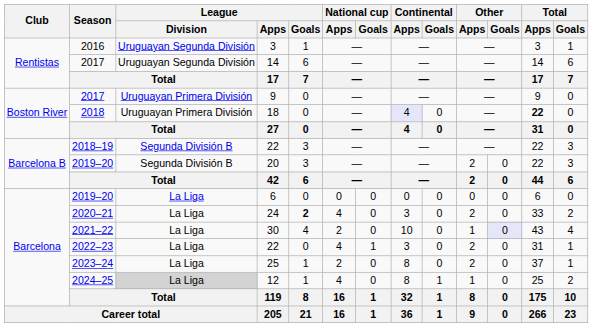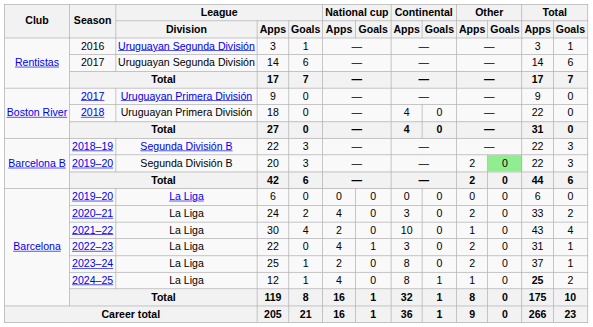(407, 113) lavender background -> (407, 113) no background
(538, 113) bold -> (538, 113) normal
(505, 163) no background -> (505, 163) lightgreen background
(306, 213) bold -> (306, 213) normal
(505, 230) lavender background -> (505, 230) no background
(186, 280) lightgrey background -> (186, 280) no background
(538, 280) normal -> (538, 280) bold
